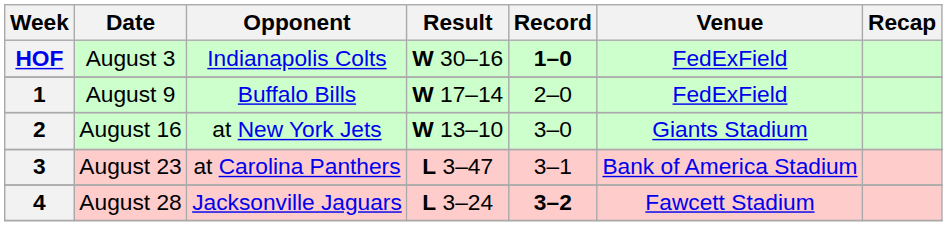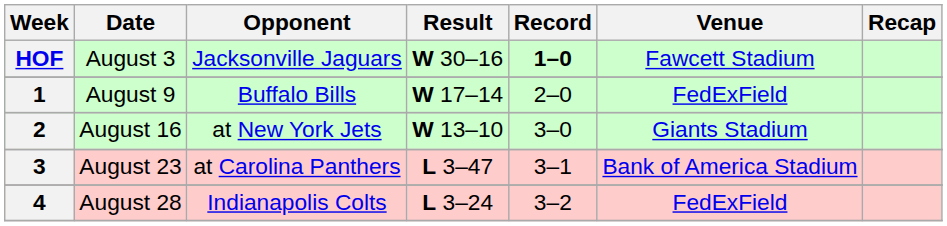(297, 58) Indianapolis Colts -> (297, 58) Jacksonville Jaguars
(730, 58) FedExField -> (730, 58) Fawcett Stadium
(297, 202) Jacksonville Jaguars -> (297, 202) Indianapolis Colts
(553, 202) bold -> (553, 202) normal
(730, 202) Fawcett Stadium -> (730, 202) FedExField
